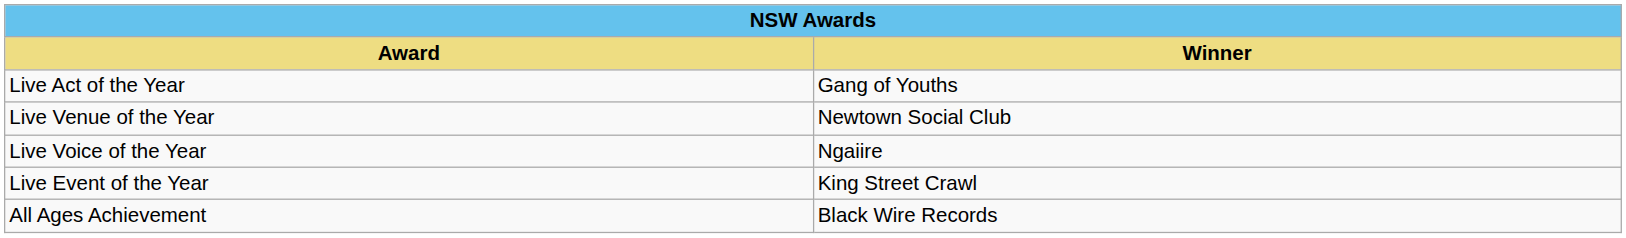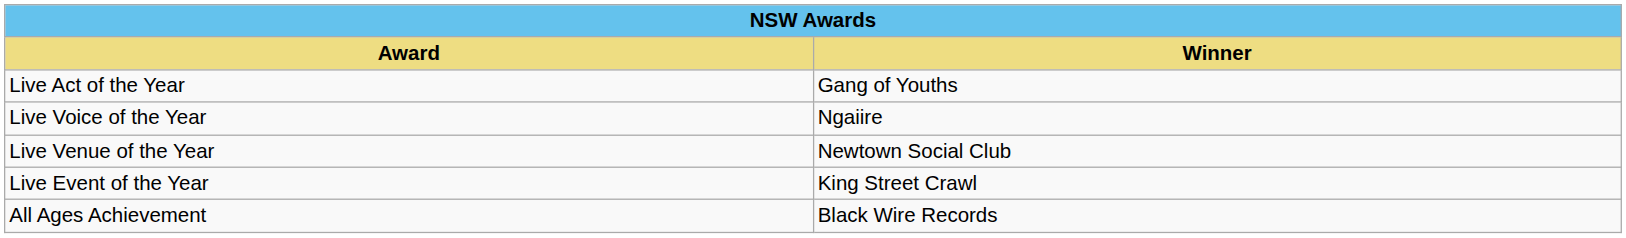rows swapped: (108, 150) <-> (112, 118)
